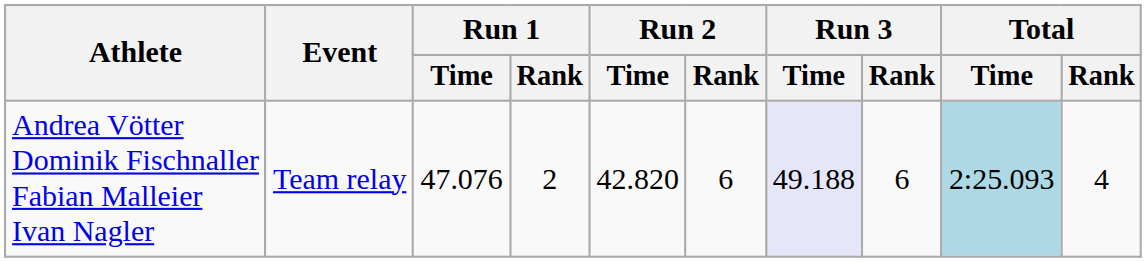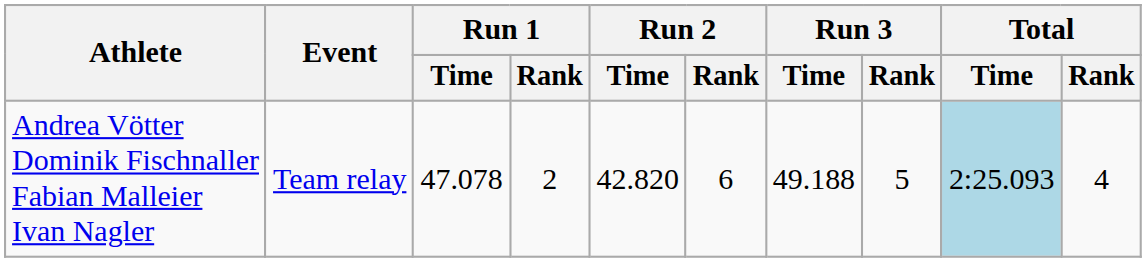(462, 178) 47.076 -> (462, 178) 47.078
(814, 178) lavender background -> (814, 178) no background
(902, 178) 6 -> (902, 178) 5
